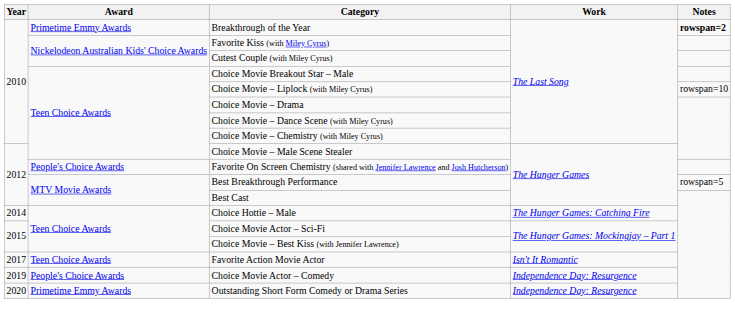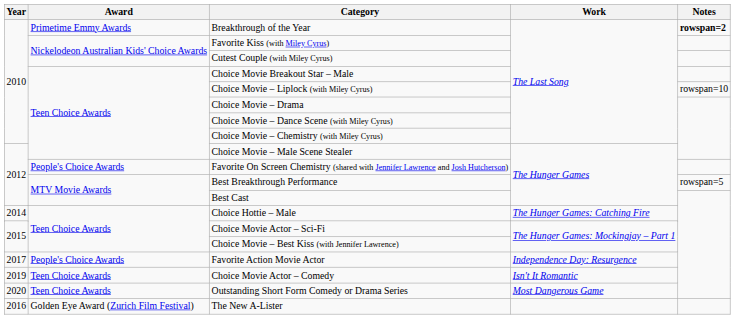(71, 259) Teen Choice Awards -> (77, 259) People's Choice Awards
(545, 259) Isn't It Romantic -> (575, 259) Independence Day: Resurgence
(77, 275) People's Choice Awards -> (71, 275) Teen Choice Awards
(575, 275) Independence Day: Resurgence -> (545, 275) Isn't It Romantic
(81, 290) Primetime Emmy Awards -> (71, 290) Teen Choice Awards
(575, 290) Independence Day: Resurgence -> (558, 290) Most Dangerous Game
+ row: (16, 306)
